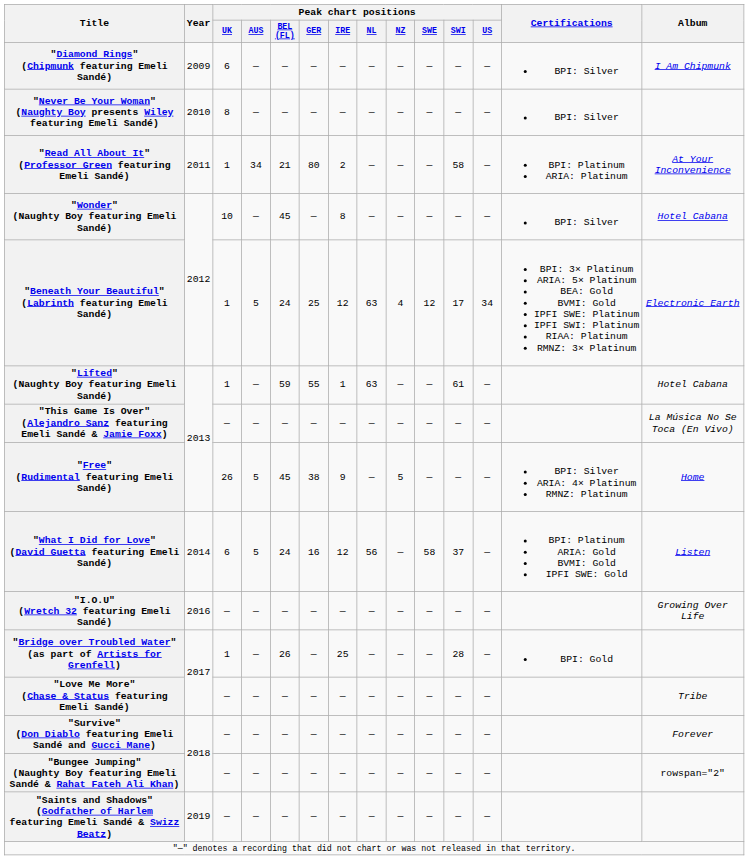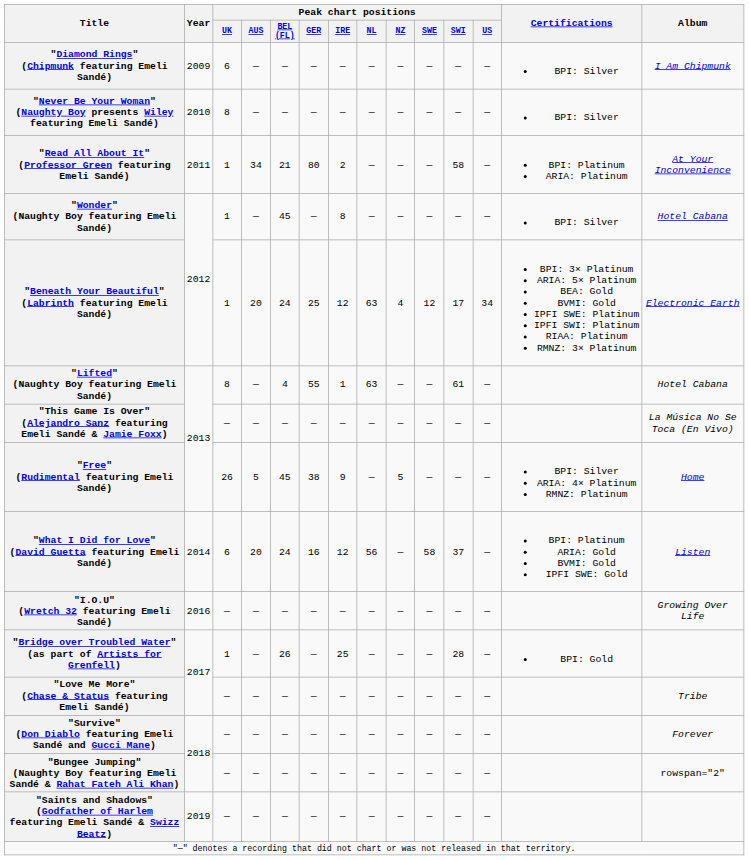(227, 217) 10 -> (227, 217) 1
(256, 303) 5 -> (256, 303) 20
(227, 385) 1 -> (227, 385) 8
(285, 385) 59 -> (285, 385) 4
(256, 552) 5 -> (256, 552) 20
